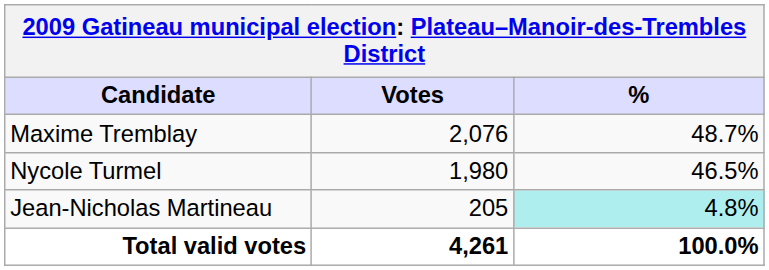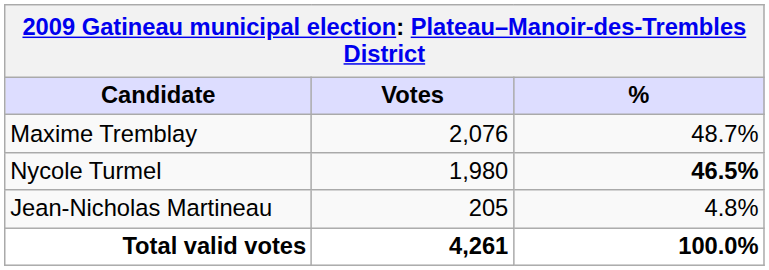(725, 170) normal -> (725, 170) bold
(732, 208) paleturquoise background -> (732, 208) no background
